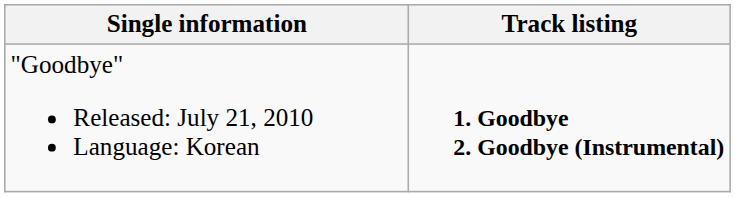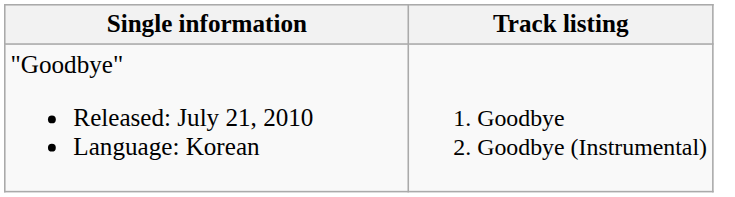(569, 132) bold -> (561, 132) normal
